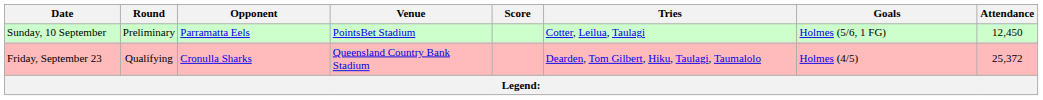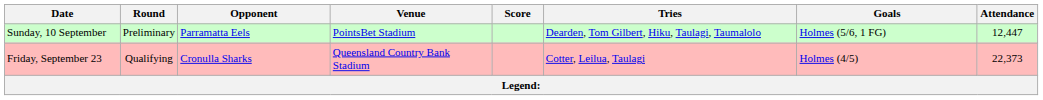(595, 33) Cotter, Leilua, Taulagi -> (653, 33) Dearden, Tom Gilbert, Hiku, Taulagi, Taumalolo
(1007, 33) 12,450 -> (1007, 33) 12,447
(653, 59) Dearden, Tom Gilbert, Hiku, Taulagi, Taumalolo -> (595, 59) Cotter, Leilua, Taulagi
(1007, 59) 25,372 -> (1007, 59) 22,373
